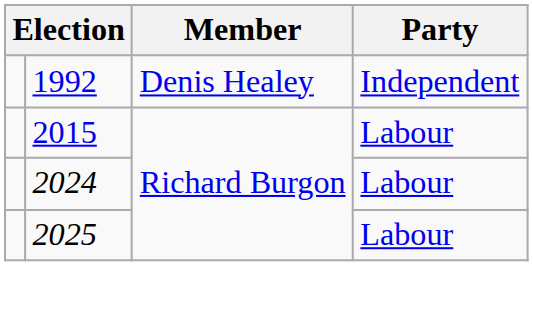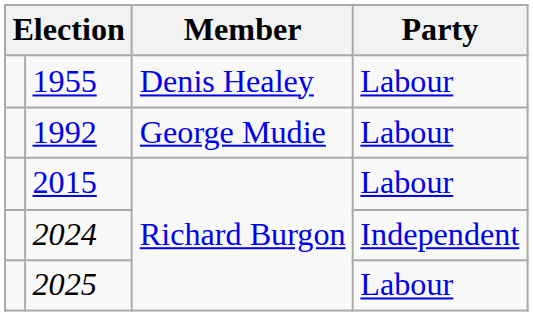+ row: (65, 81)
(227, 81) Denis Healey -> (233, 132) George Mudie
(440, 81) Independent -> (407, 132) Labour
(407, 183) Labour -> (440, 234) Independent
